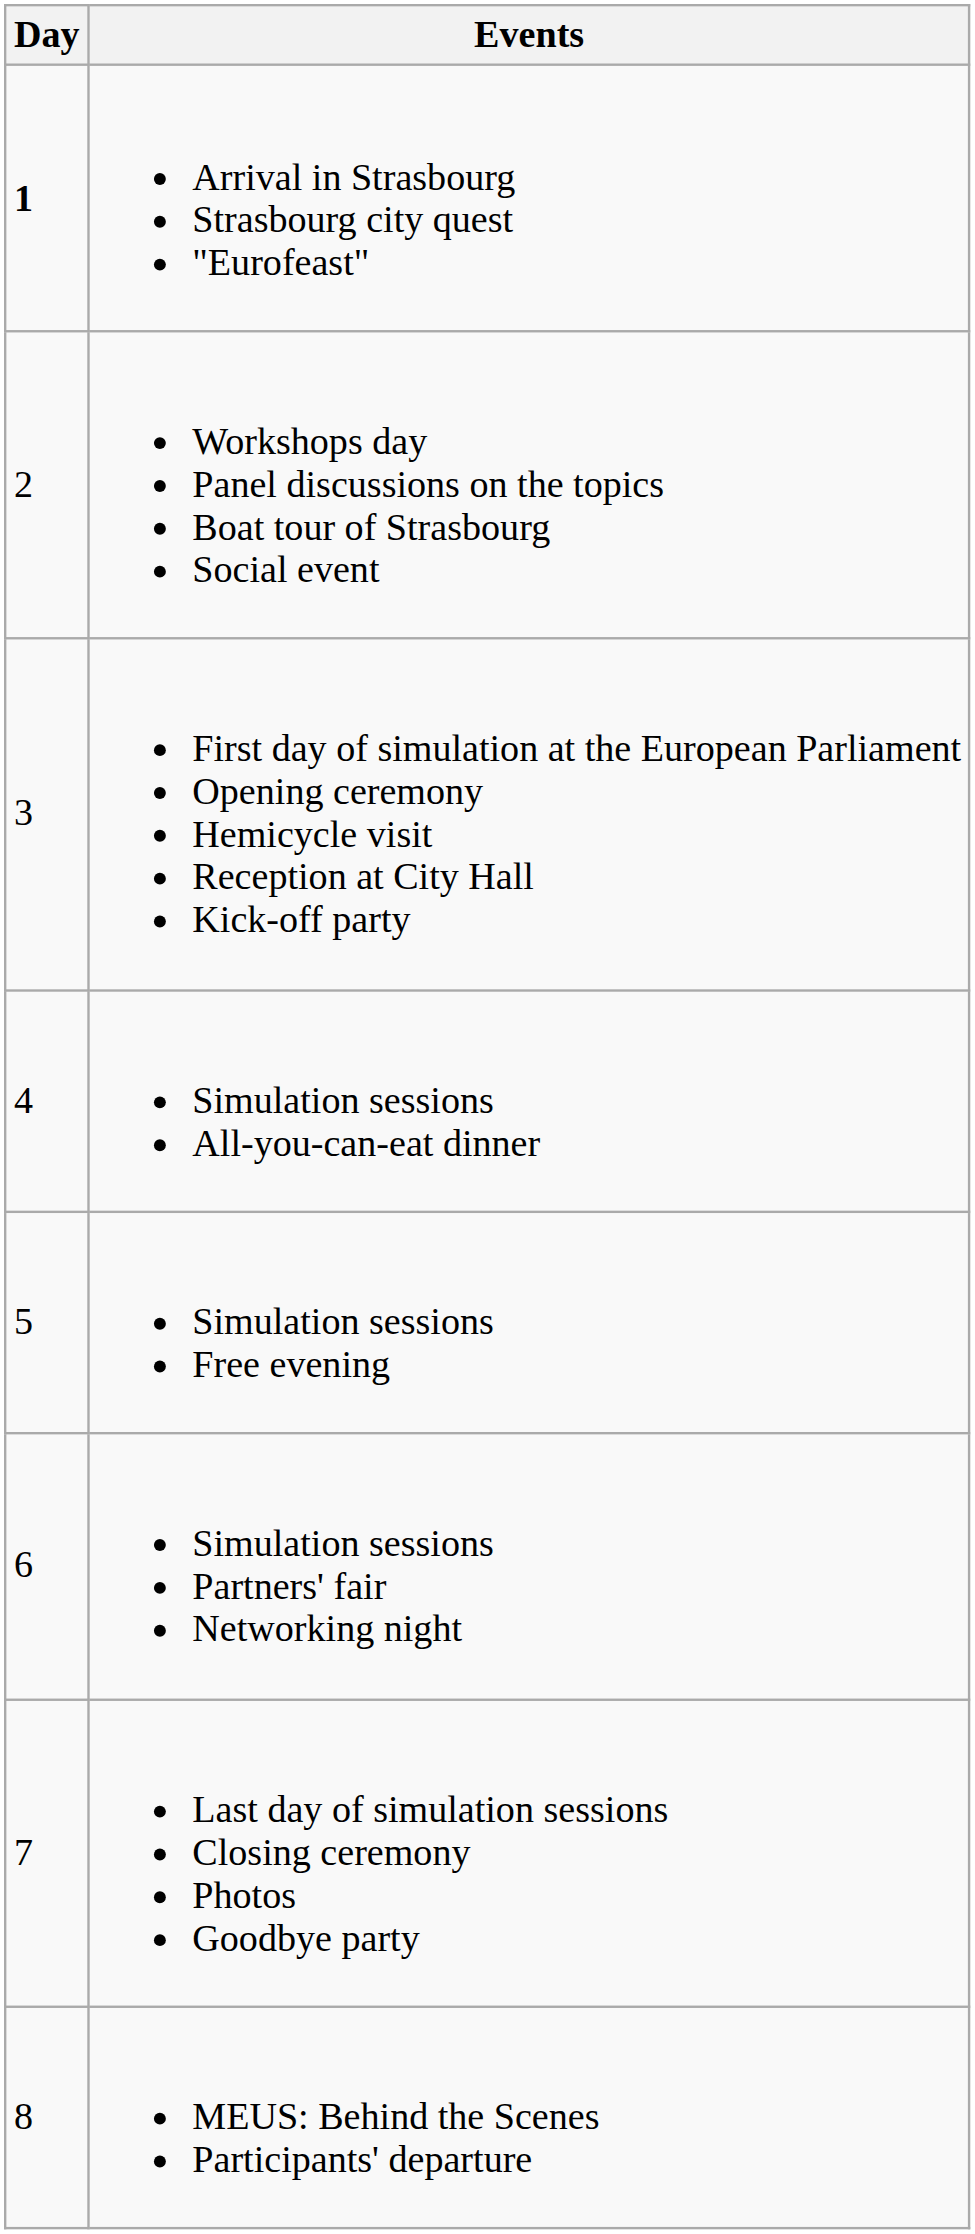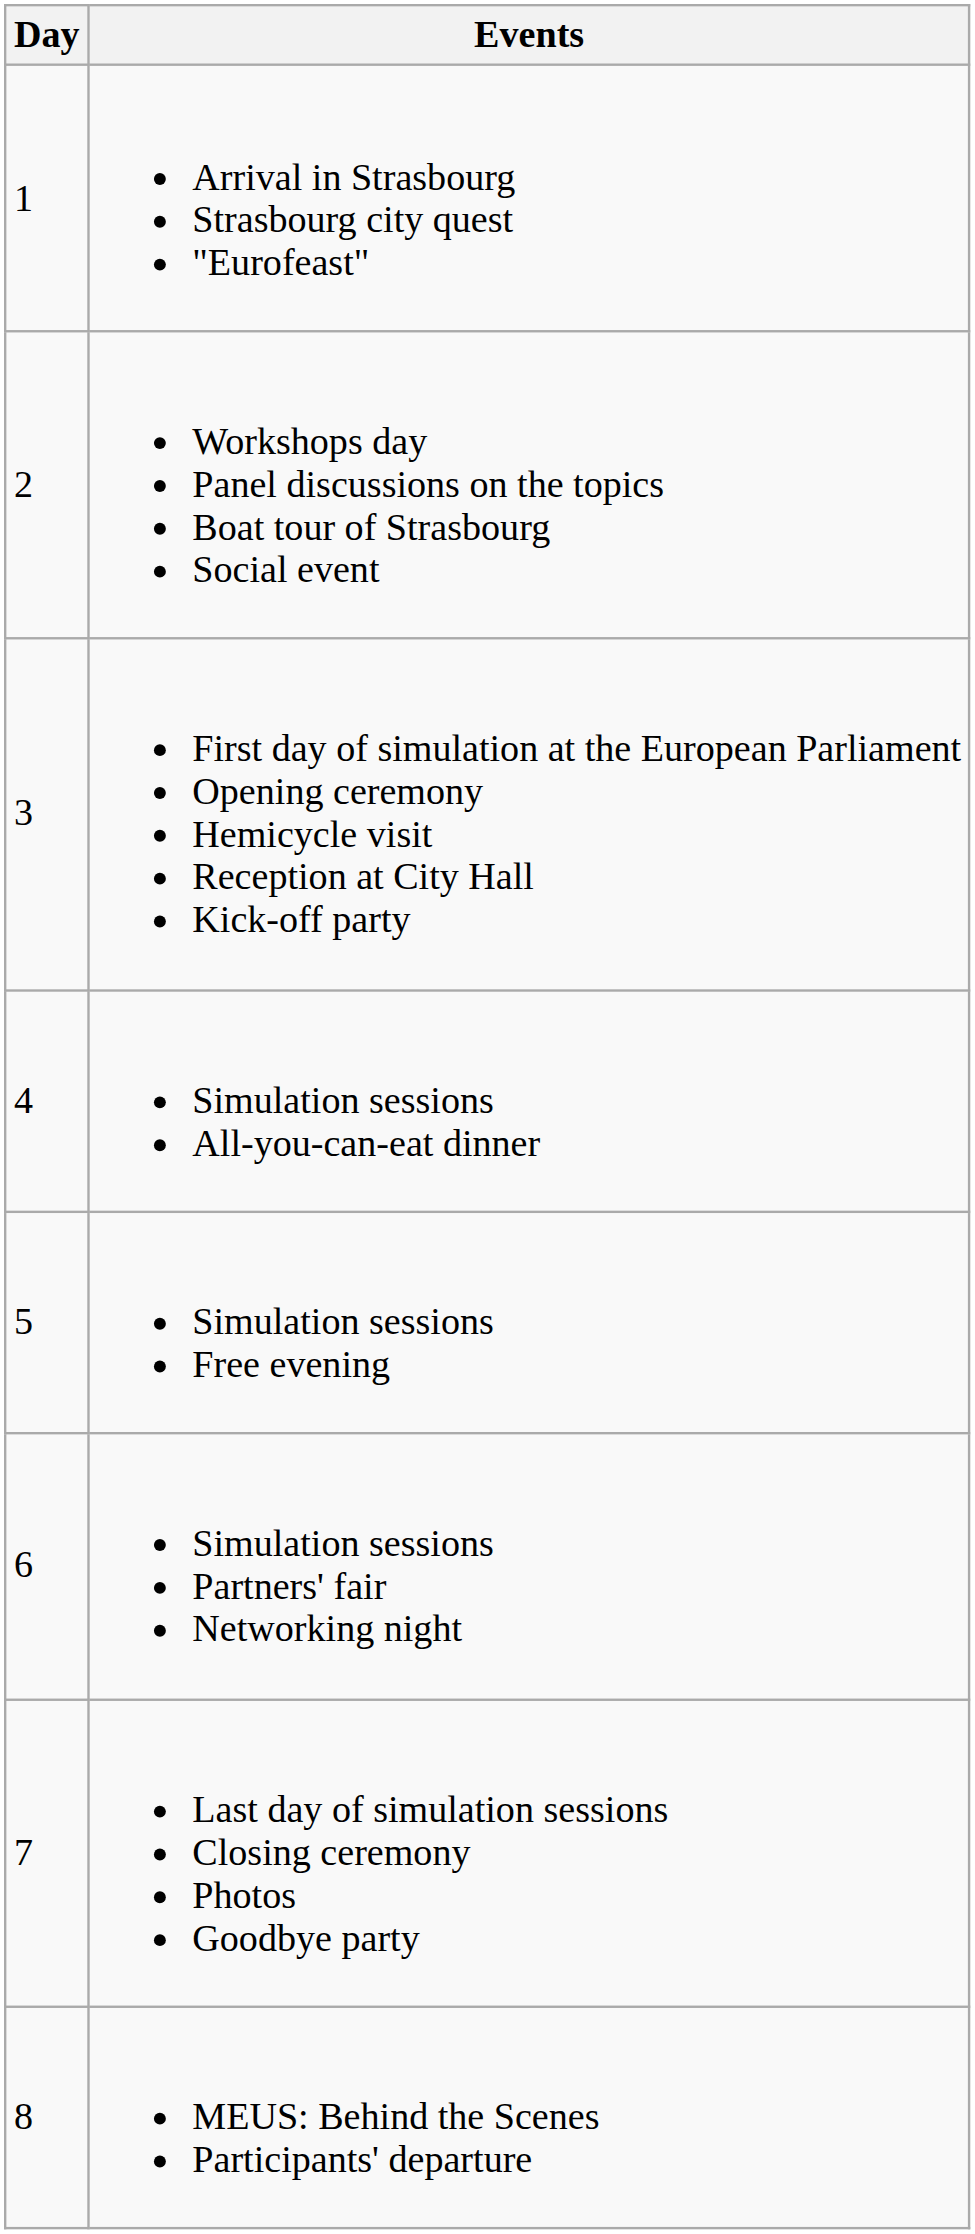(23, 197) bold -> (23, 197) normal
